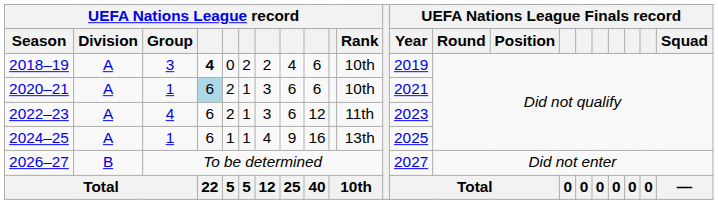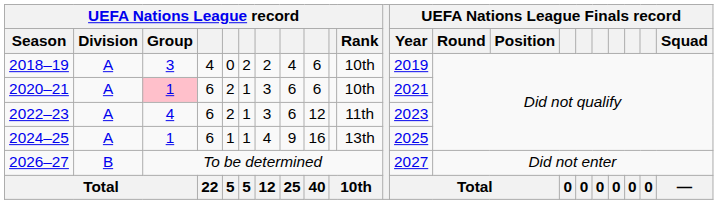(210, 65) bold -> (210, 65) normal
(170, 89) no background -> (170, 89) pink background
(210, 89) lightblue background -> (210, 89) no background
